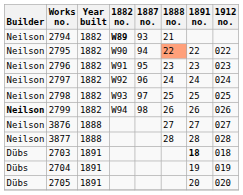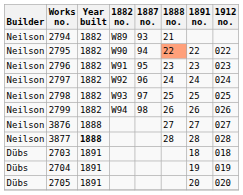(119, 37) bold -> (119, 37) normal
(26, 110) bold -> (26, 110) normal
(91, 139) normal -> (91, 139) bold
(194, 154) bold -> (194, 154) normal
